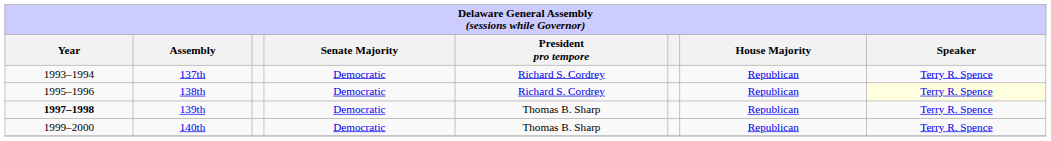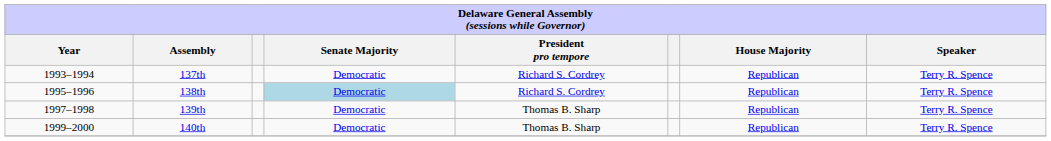(359, 91) no background -> (359, 91) lightblue background
(956, 91) lightyellow background -> (956, 91) no background
(69, 109) bold -> (69, 109) normal
